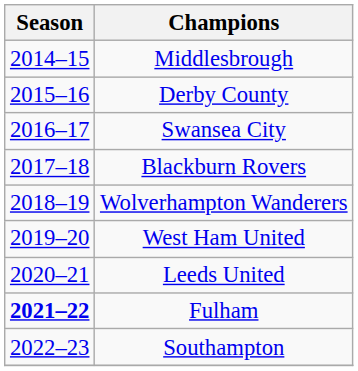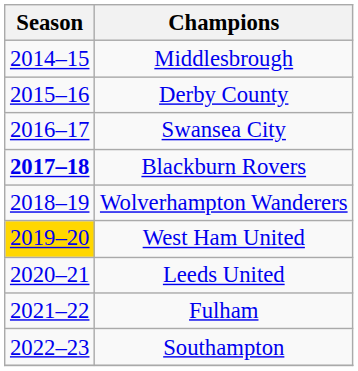(50, 166) normal -> (50, 166) bold
(50, 238) no background -> (50, 238) gold background
(50, 310) bold -> (50, 310) normal
